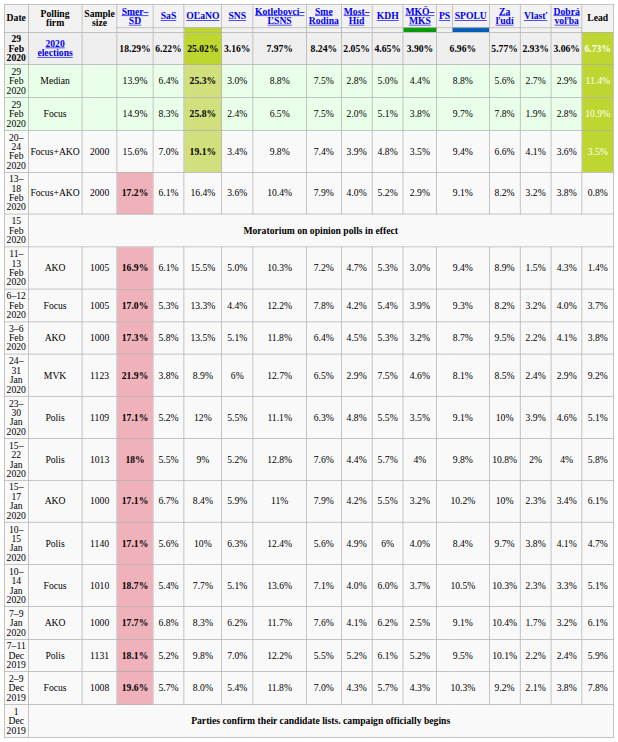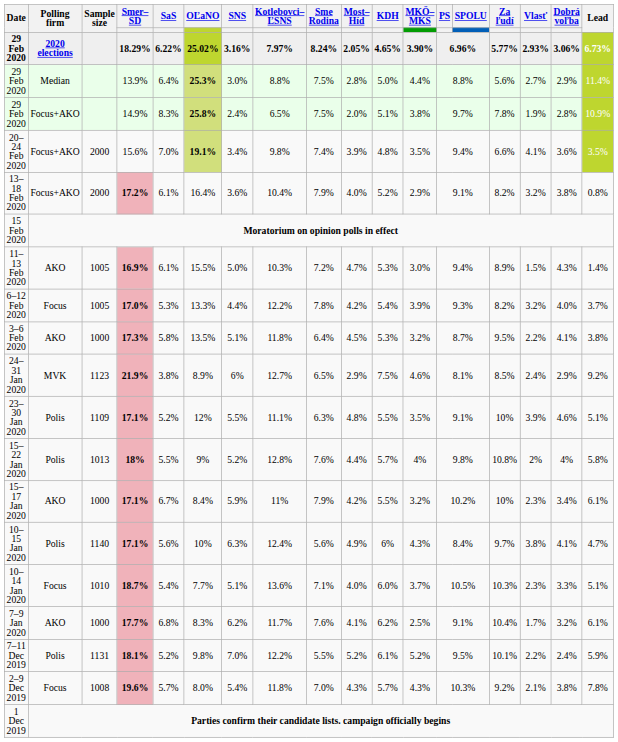(55, 114) Focus -> (55, 114) Focus+AKO
(420, 544) 4.0% -> (420, 544) 4.3%
